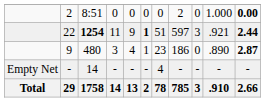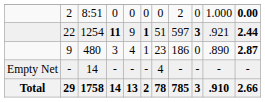(92, 32) bold -> (92, 32) normal
(115, 32) normal -> (115, 32) bold
(197, 32) normal -> (197, 32) bold
